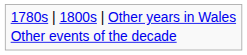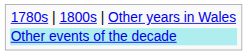(94, 36) no background -> (94, 36) paleturquoise background
